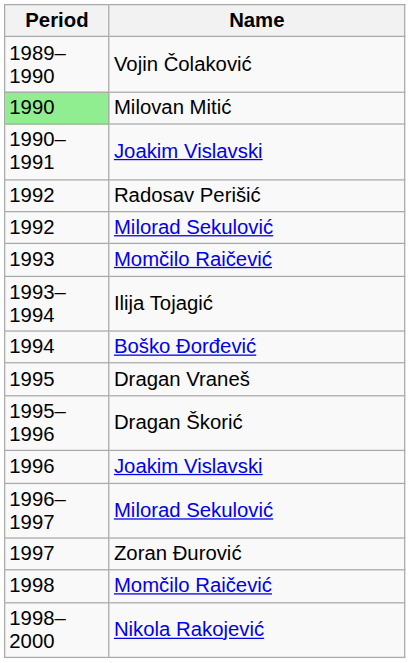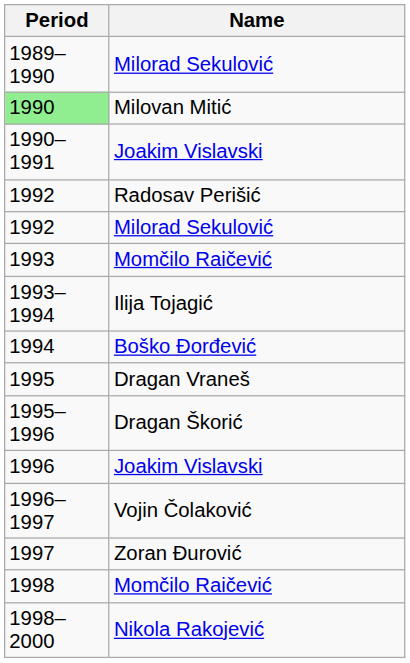(183, 64) Vojin Čolaković -> (194, 64) Milorad Sekulović
(194, 510) Milorad Sekulović -> (183, 510) Vojin Čolaković
